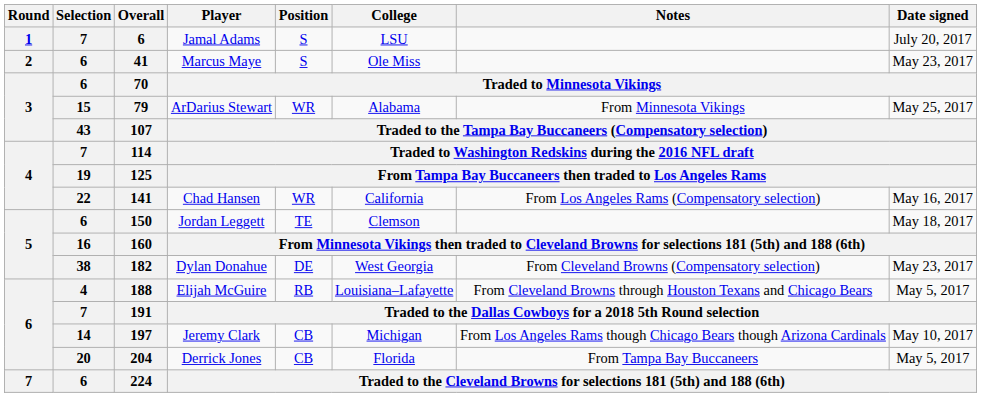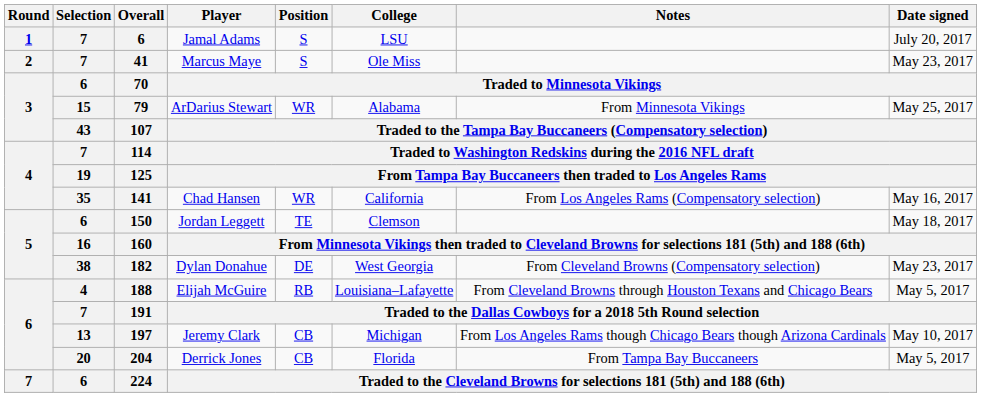(84, 61) 6 -> (84, 61) 7
(84, 198) 22 -> (84, 198) 35
(84, 335) 14 -> (84, 335) 13
